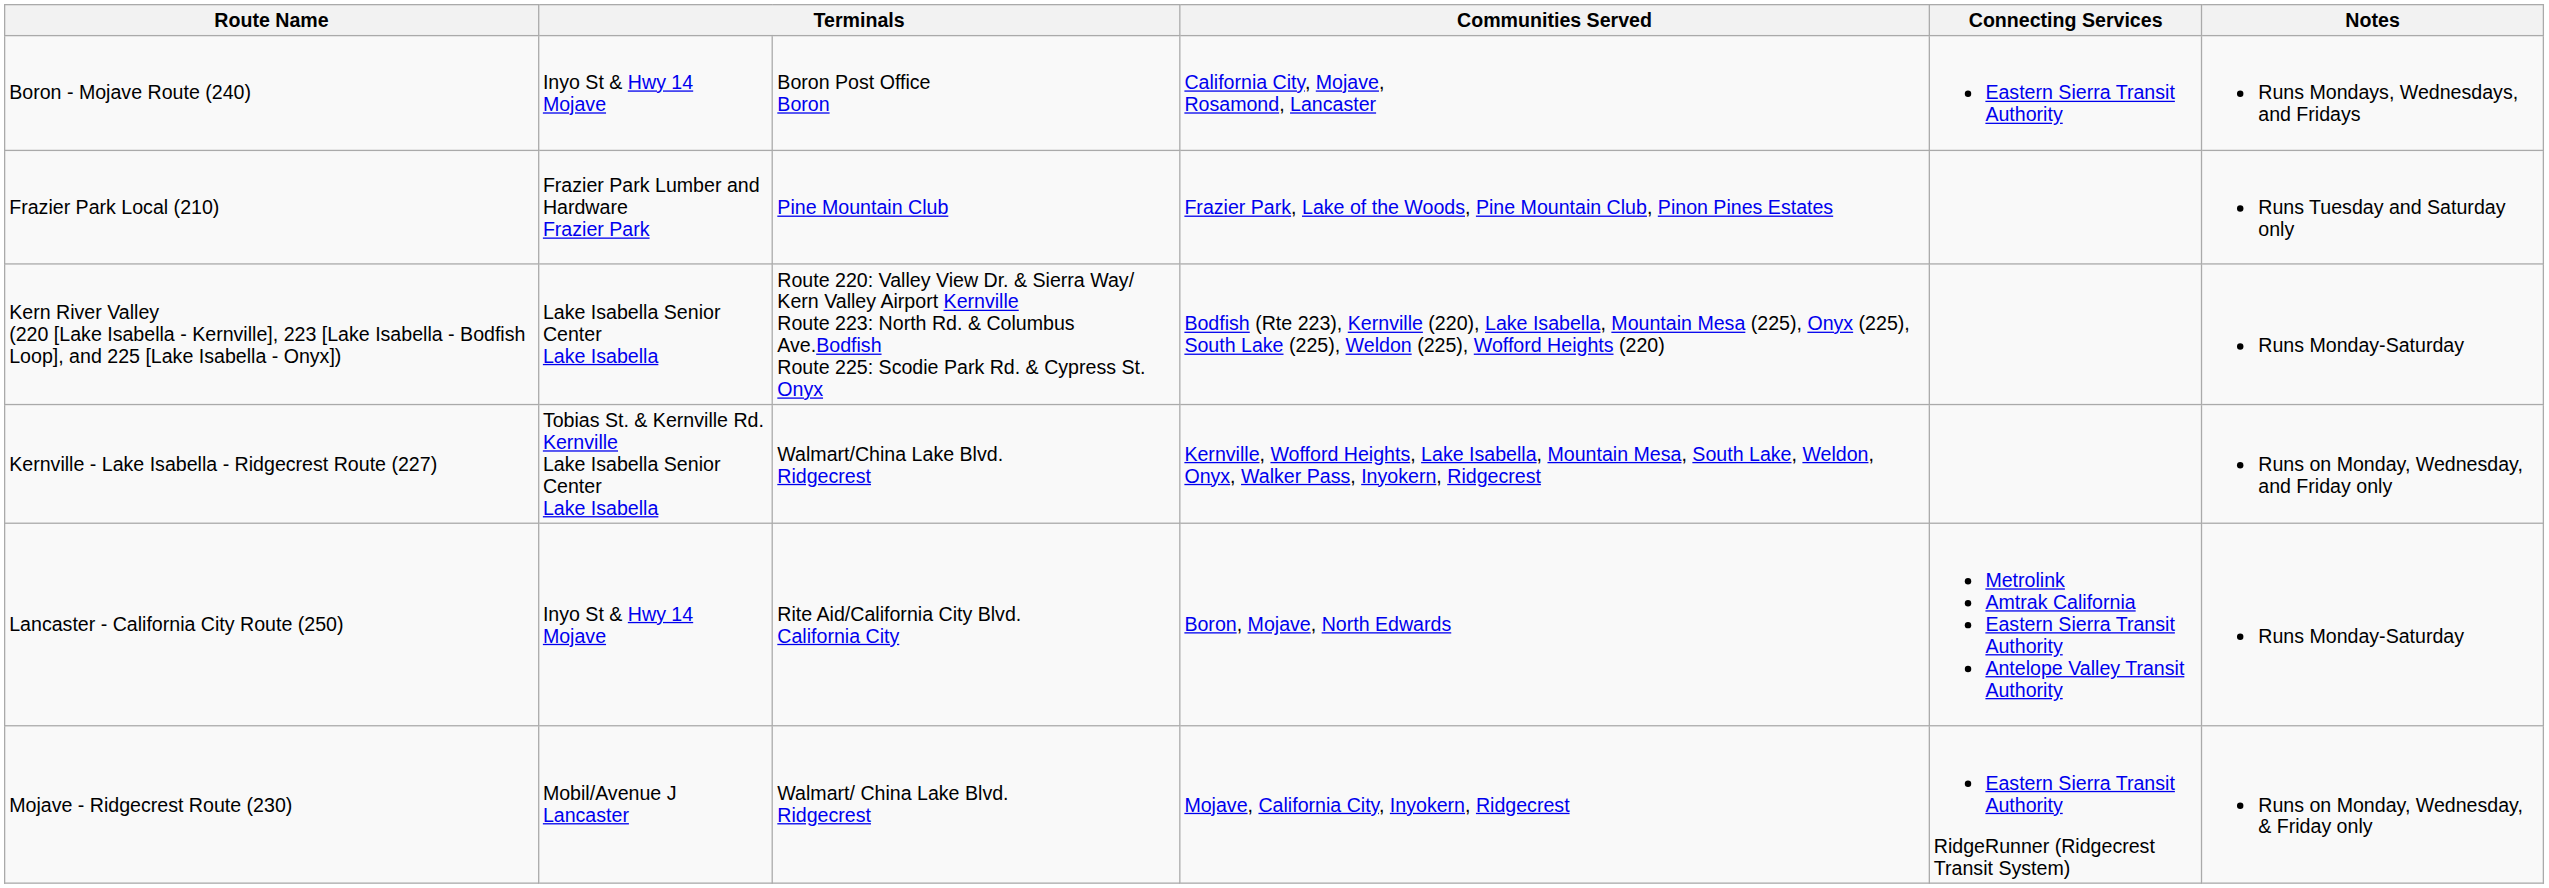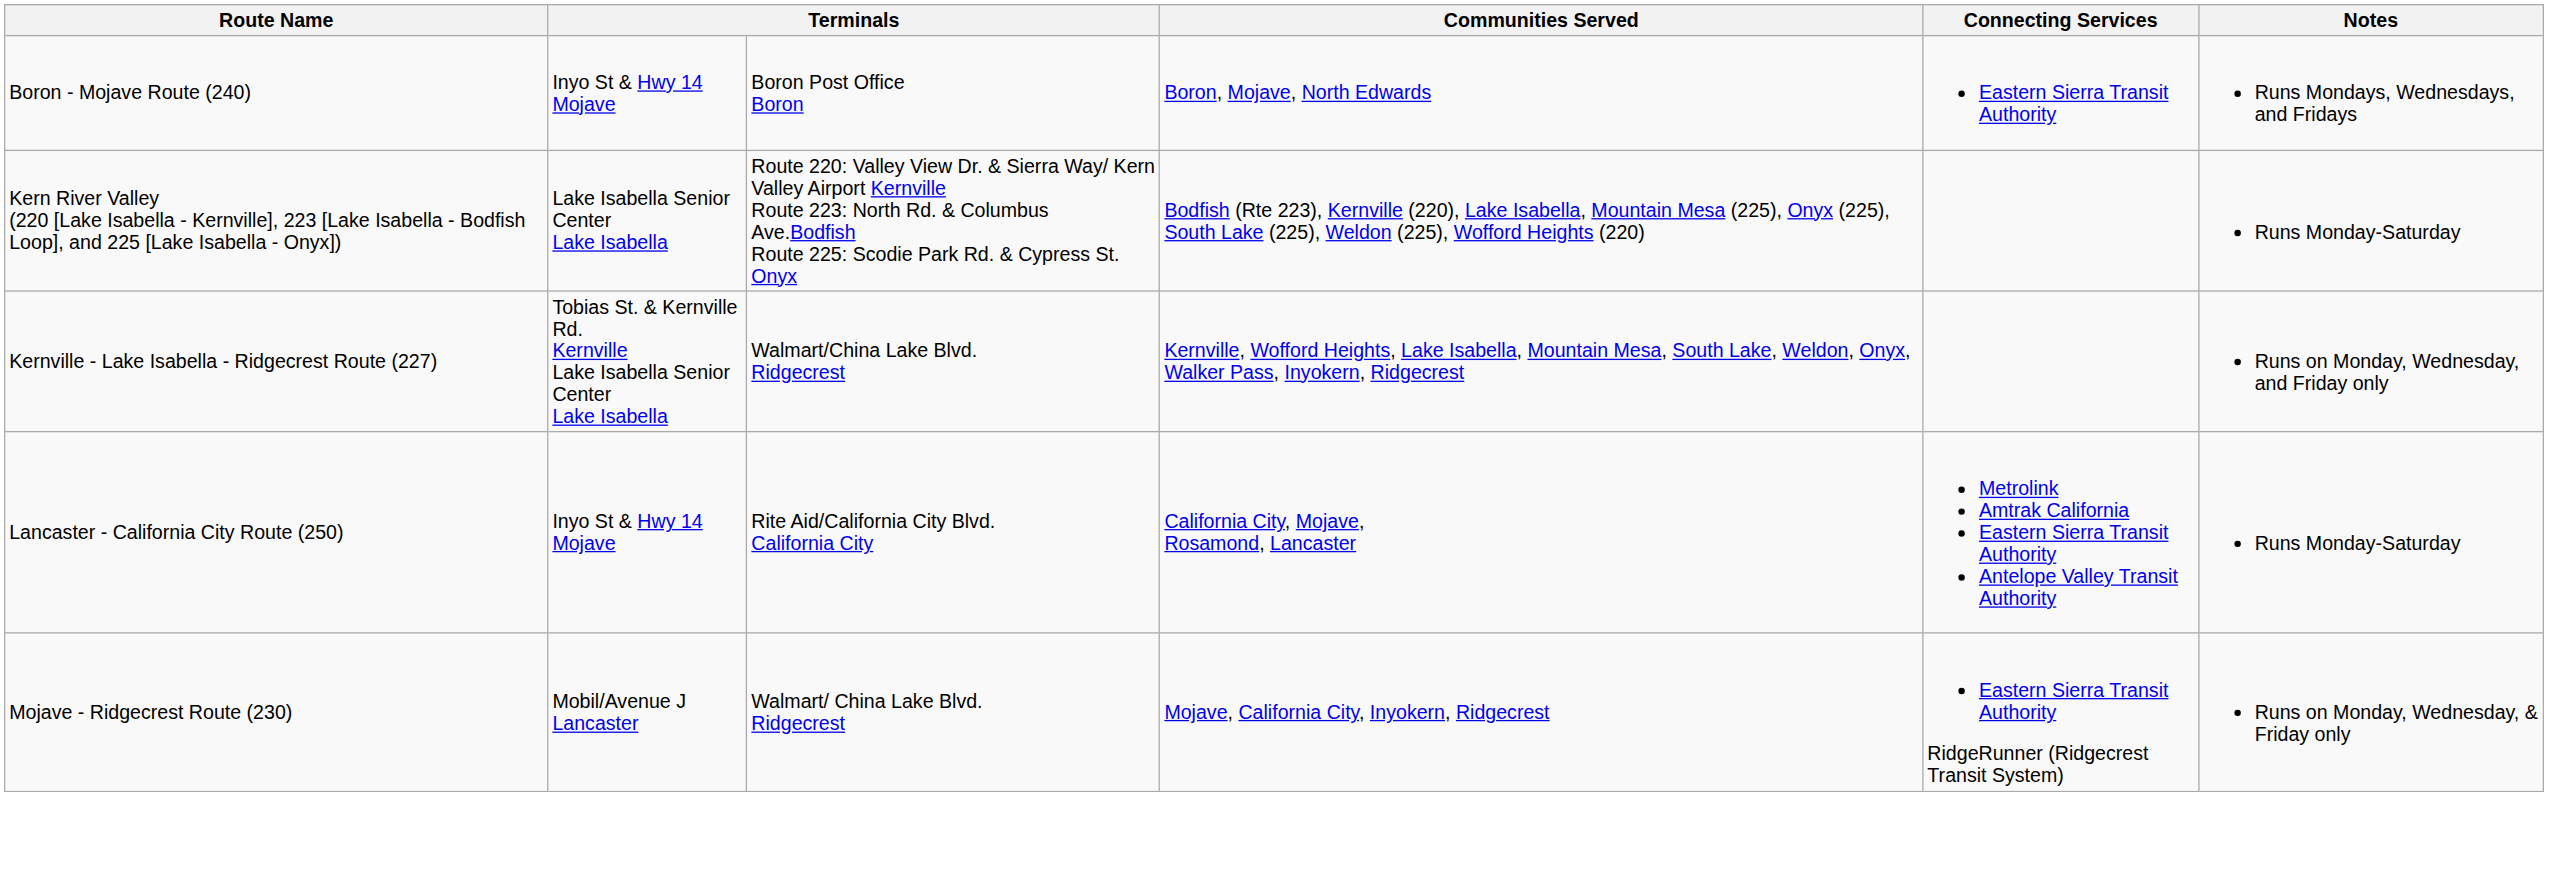(1284, 93) California City, Mojave, Rosamond, Lancaster -> (1298, 93) Boron, Mojave, North Edwards
- row: (114, 207)
(1318, 624) Boron, Mojave, North Edwards -> (1264, 532) California City, Mojave, Rosamond, Lancaster
